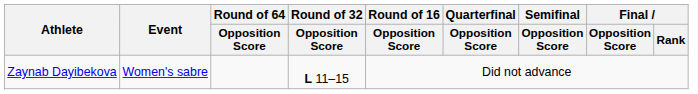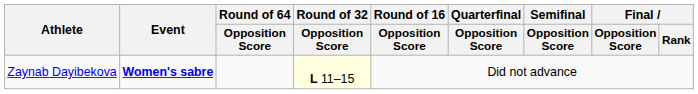(165, 72) normal -> (168, 72) bold
(327, 79) no background -> (332, 79) lightyellow background
